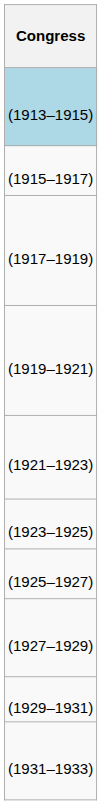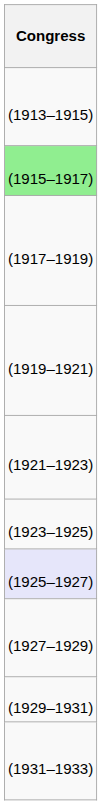(51, 115) lightblue background -> (51, 115) no background
(51, 179) no background -> (51, 179) lightgreen background
(51, 582) no background -> (51, 582) lavender background
